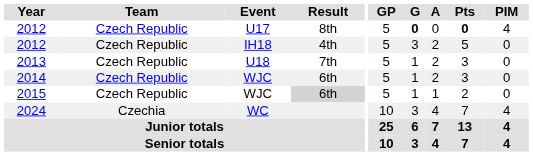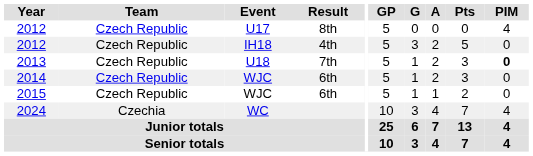(415, 28) bold -> (415, 28) normal
(465, 28) bold -> (465, 28) normal
(507, 61) normal -> (507, 61) bold
(328, 94) lightgrey background -> (328, 94) no background
